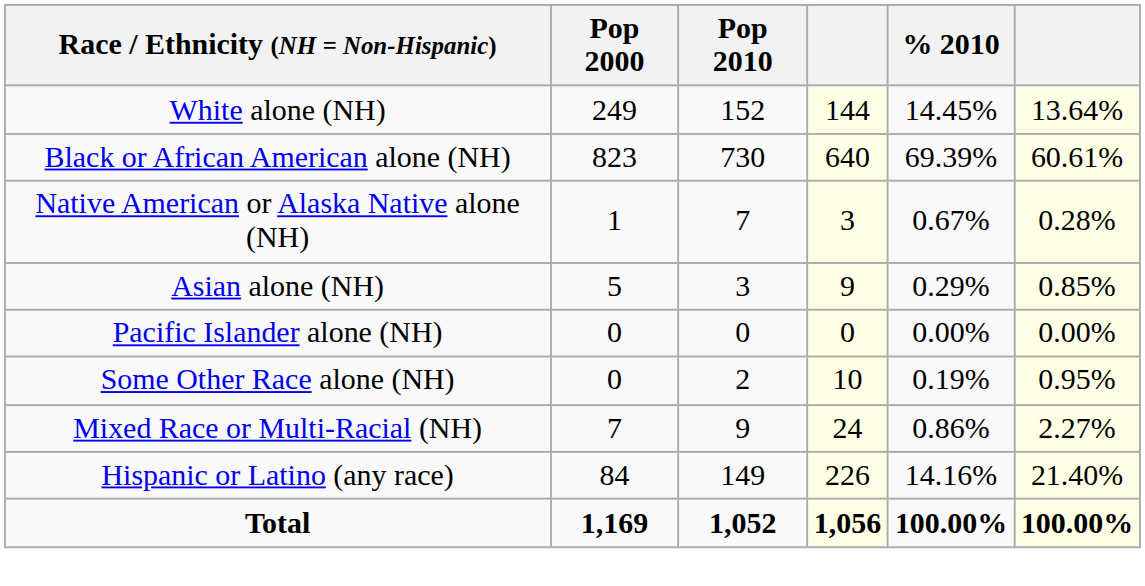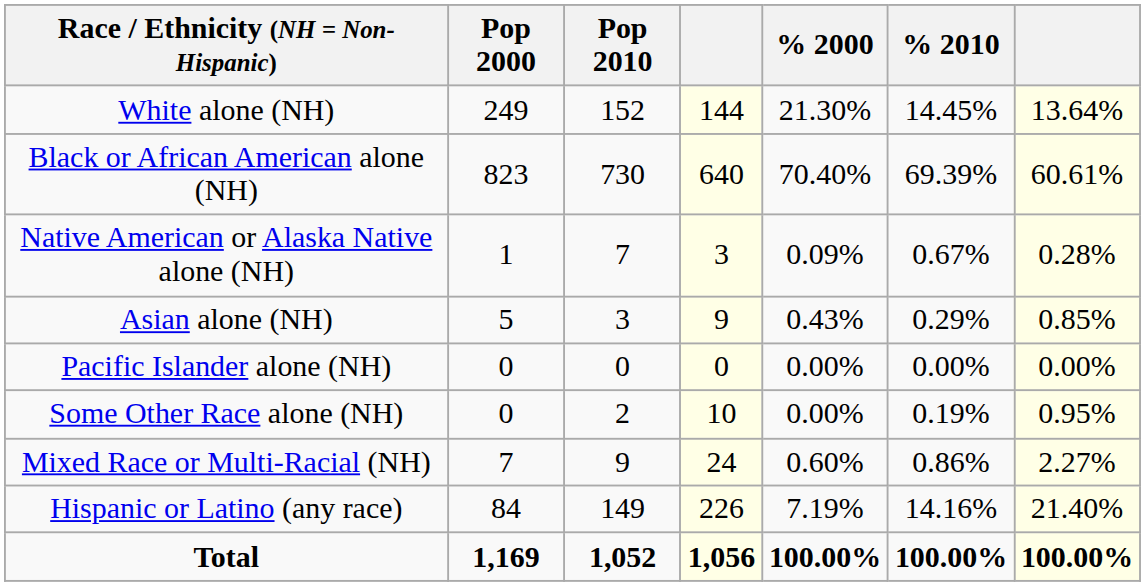+ column: (825, 45)
